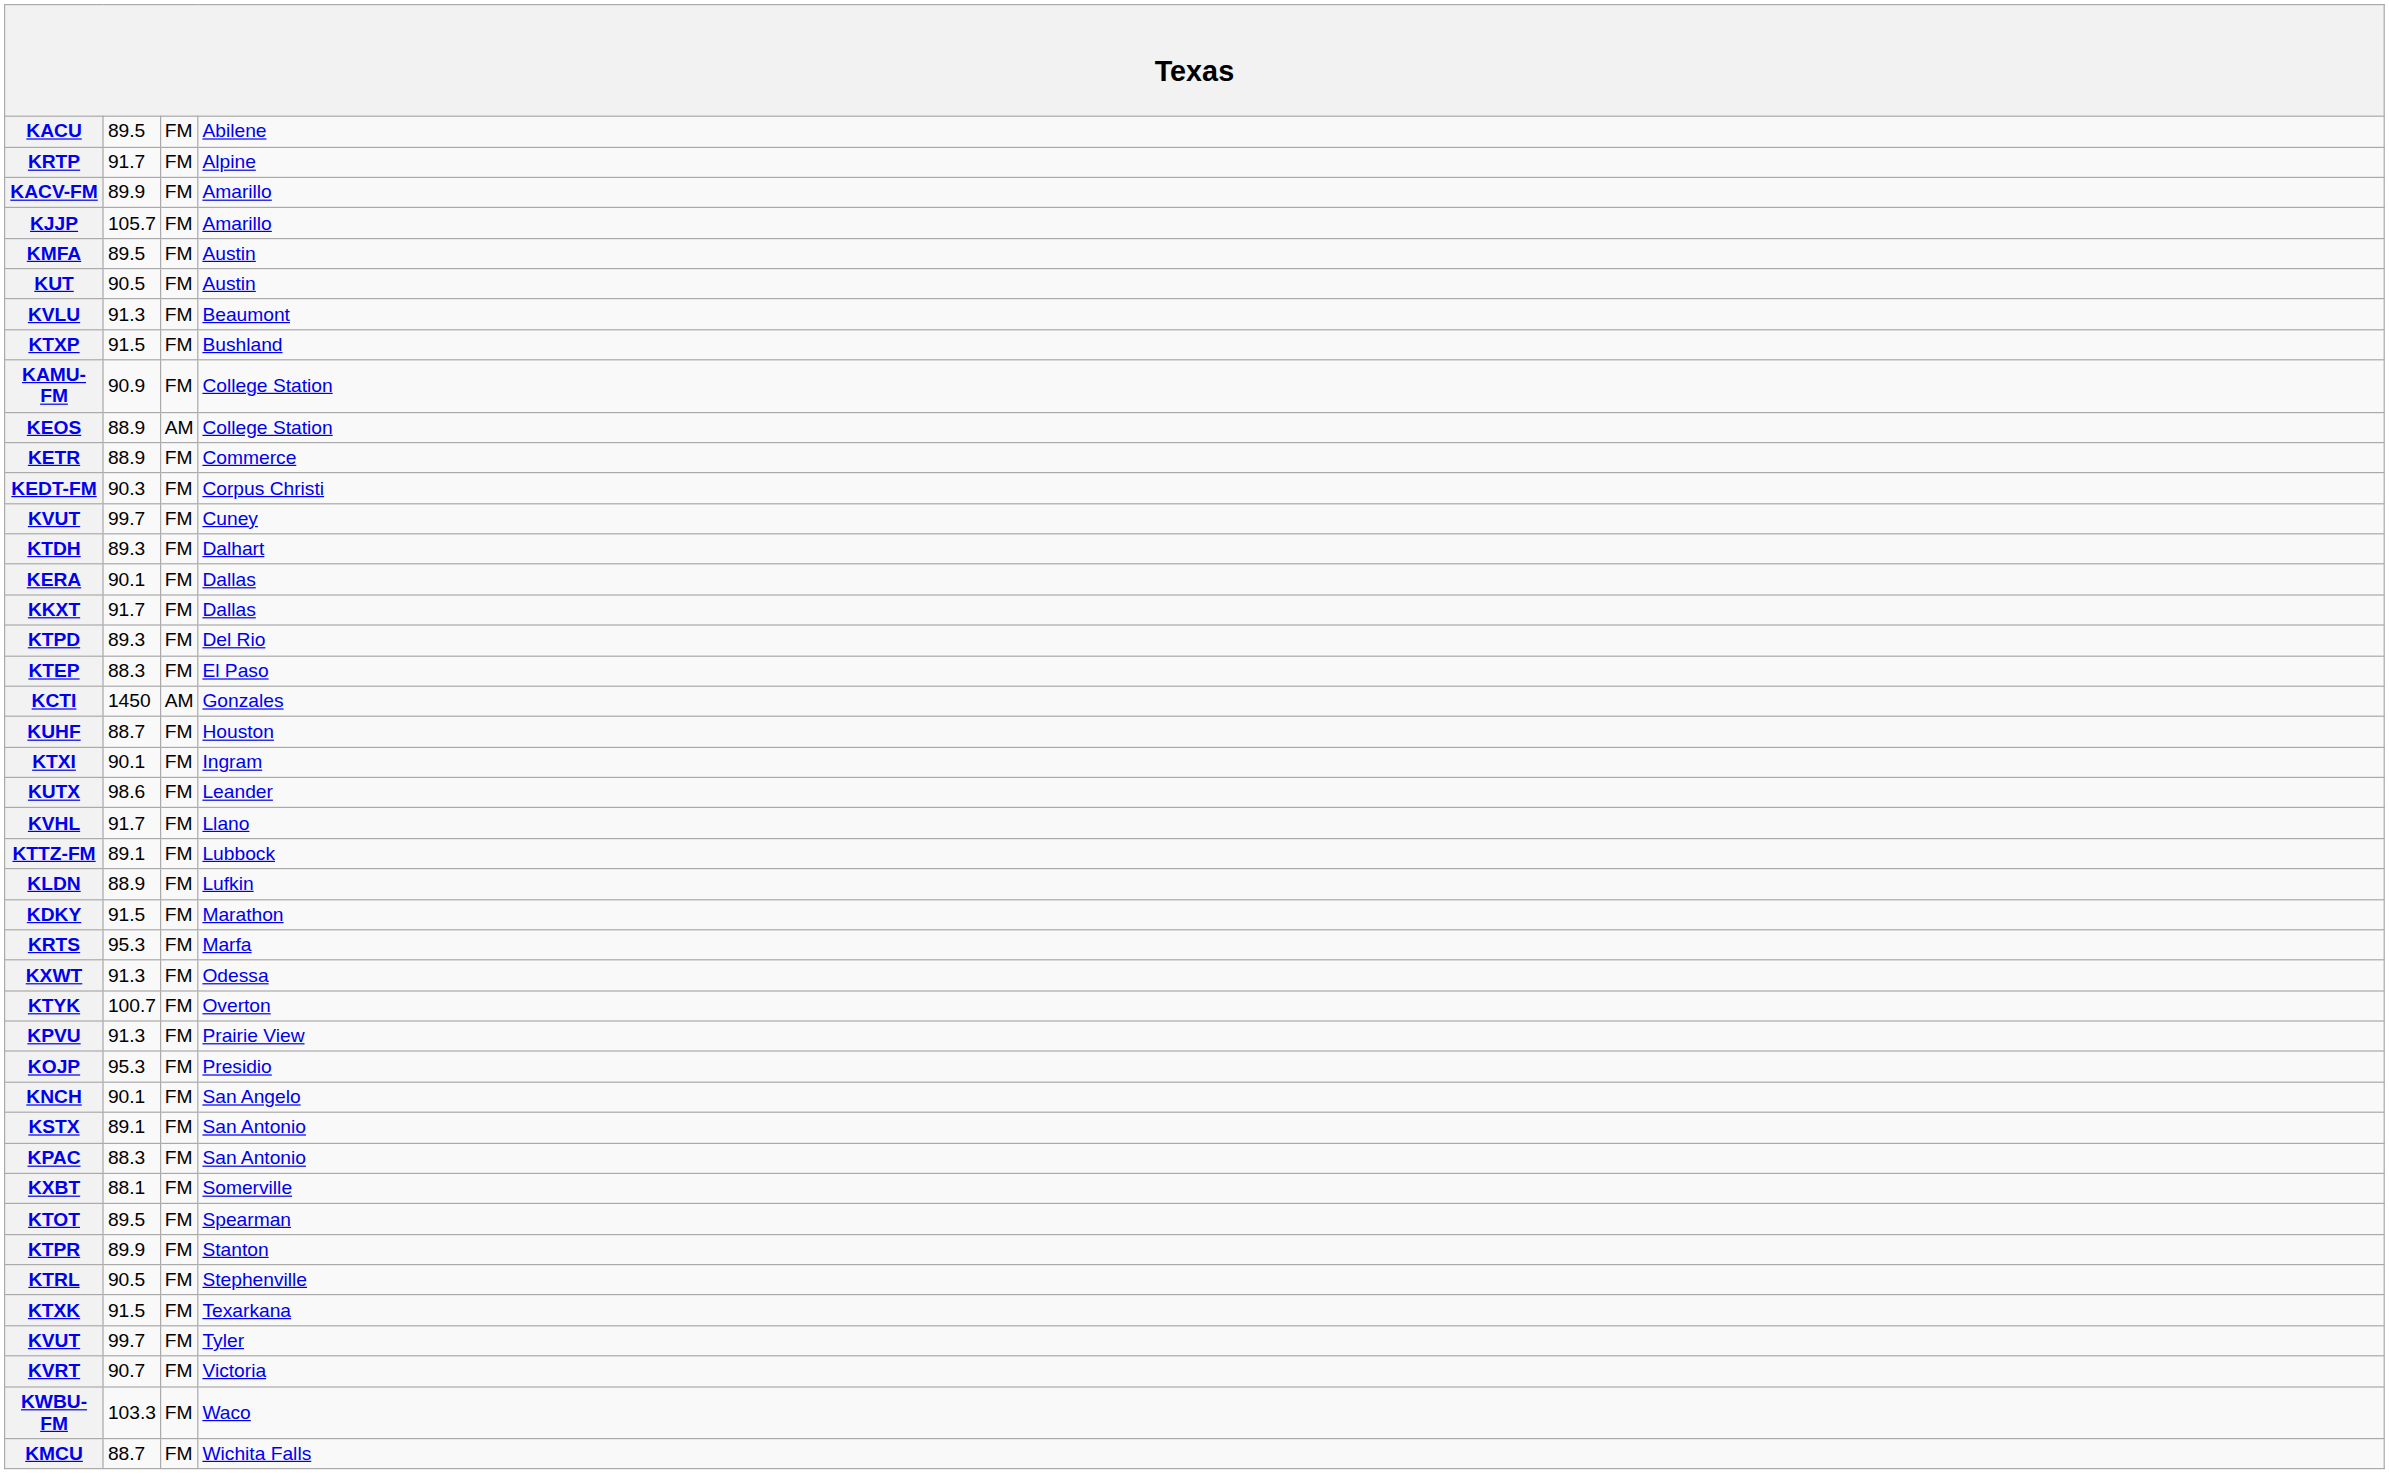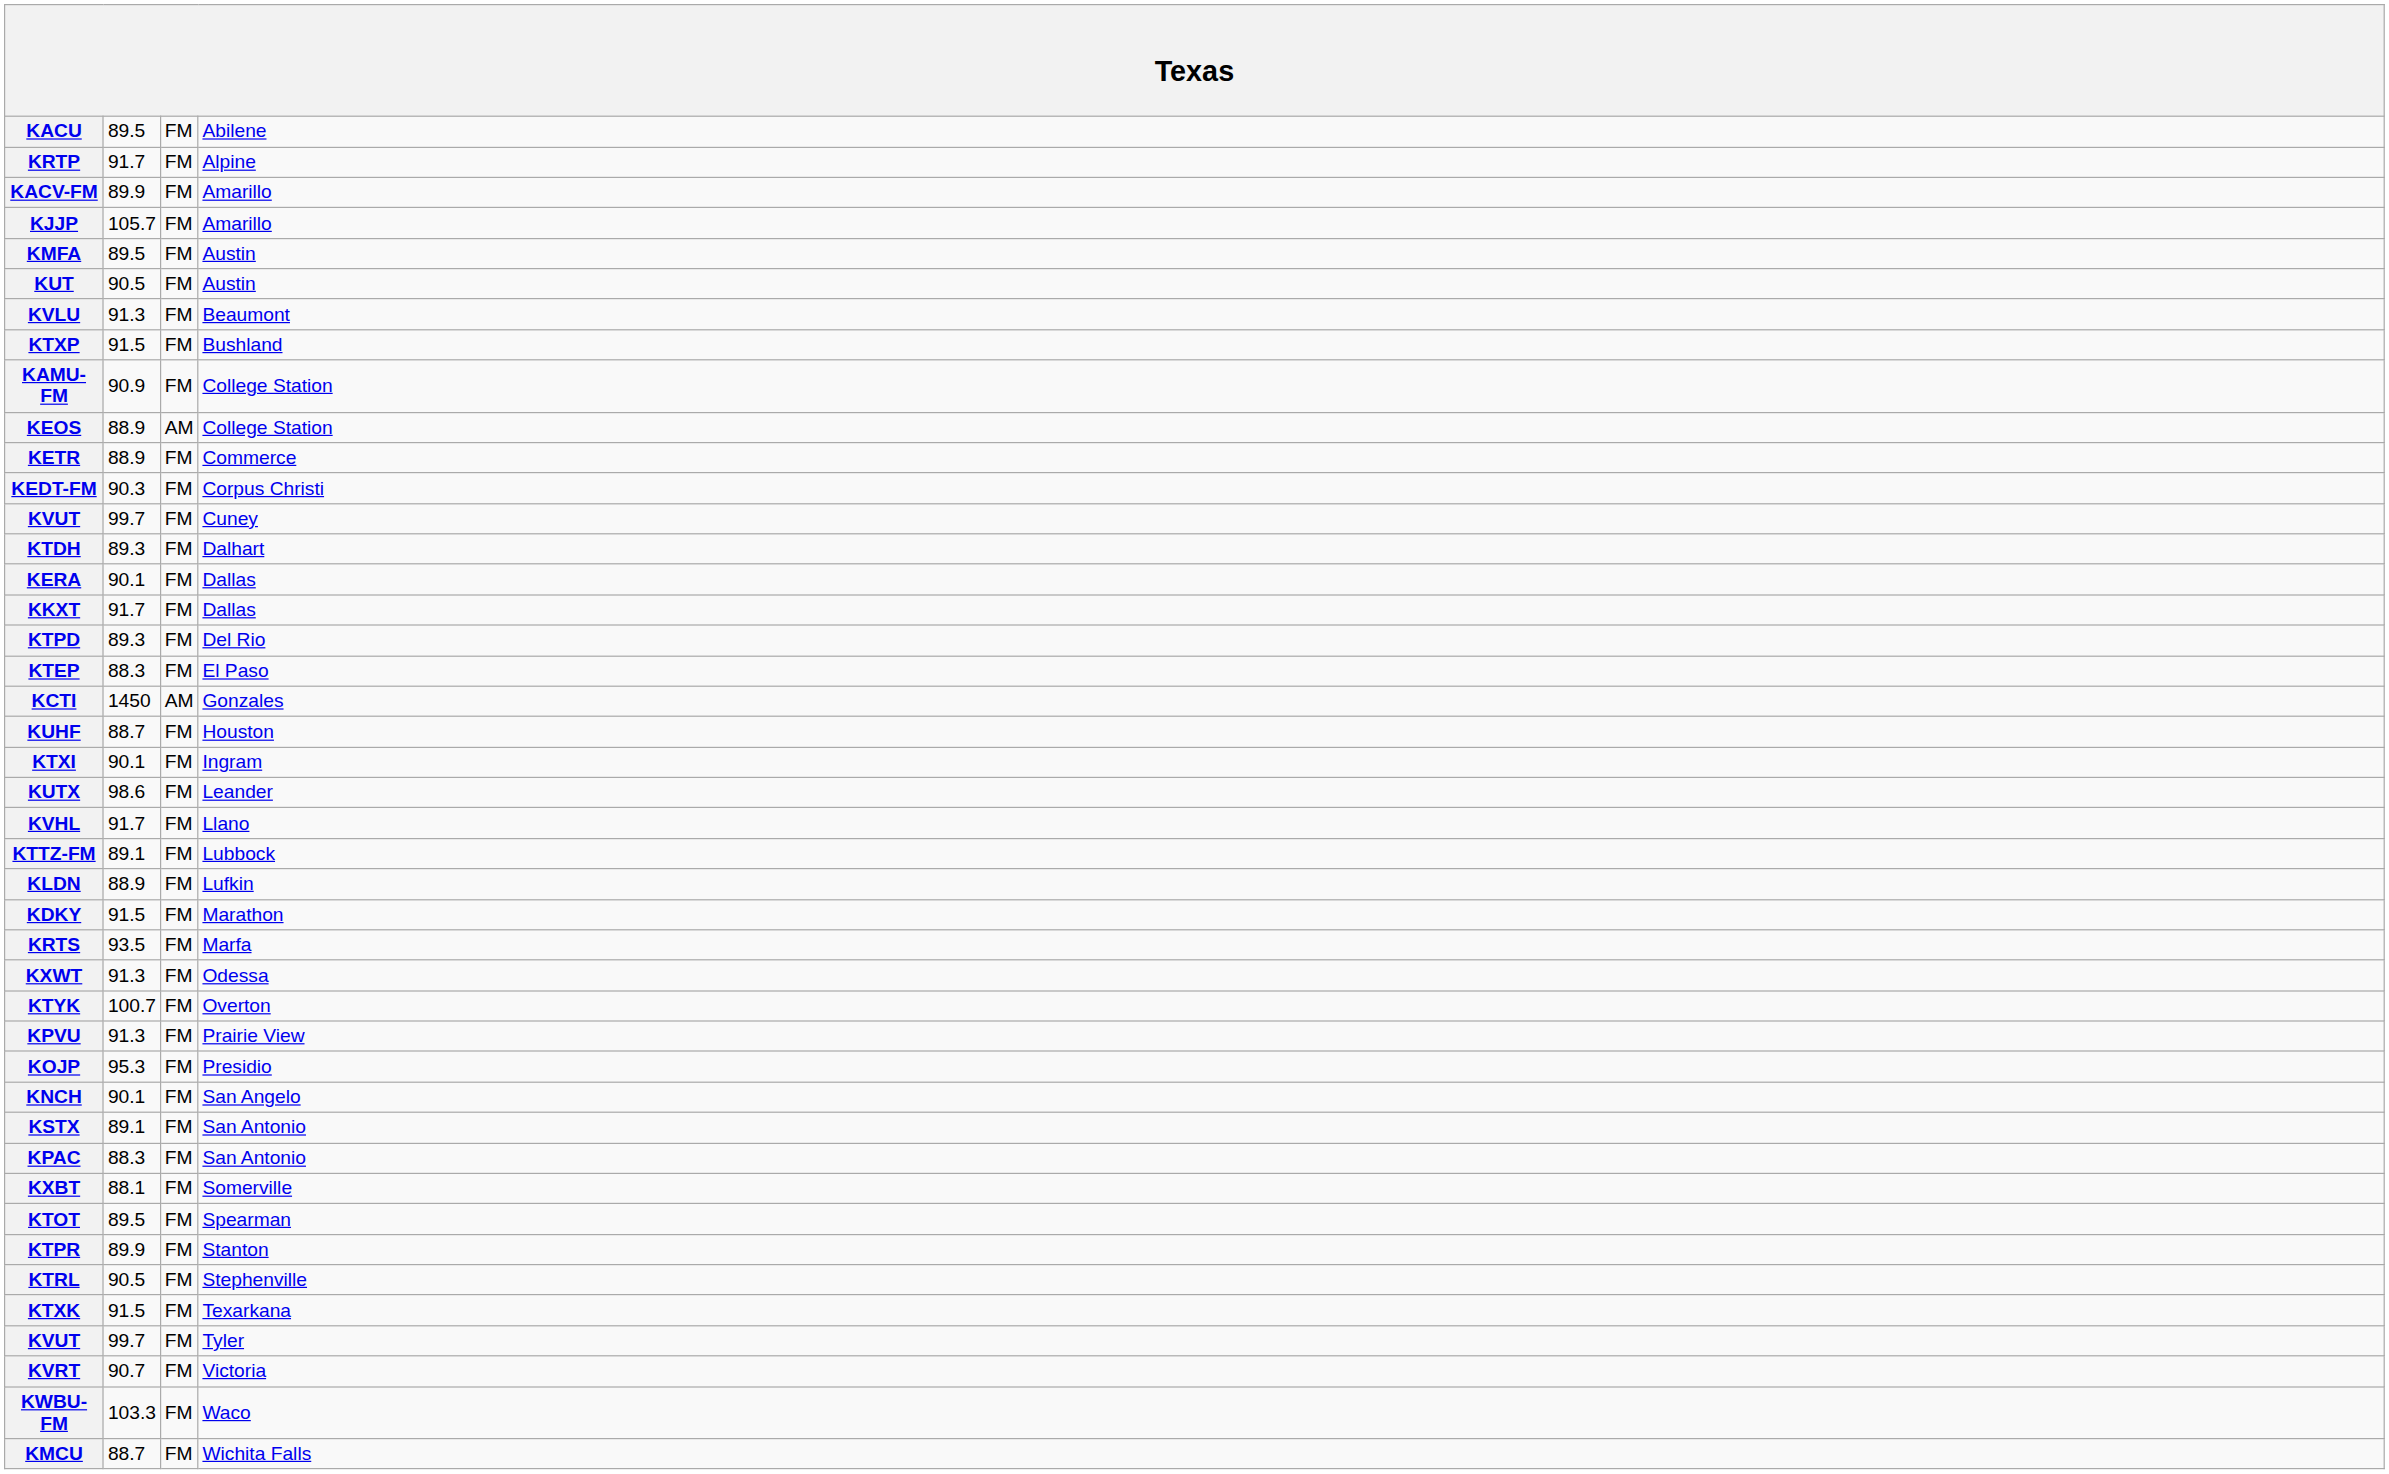(127, 944) 95.3 -> (127, 944) 93.5
